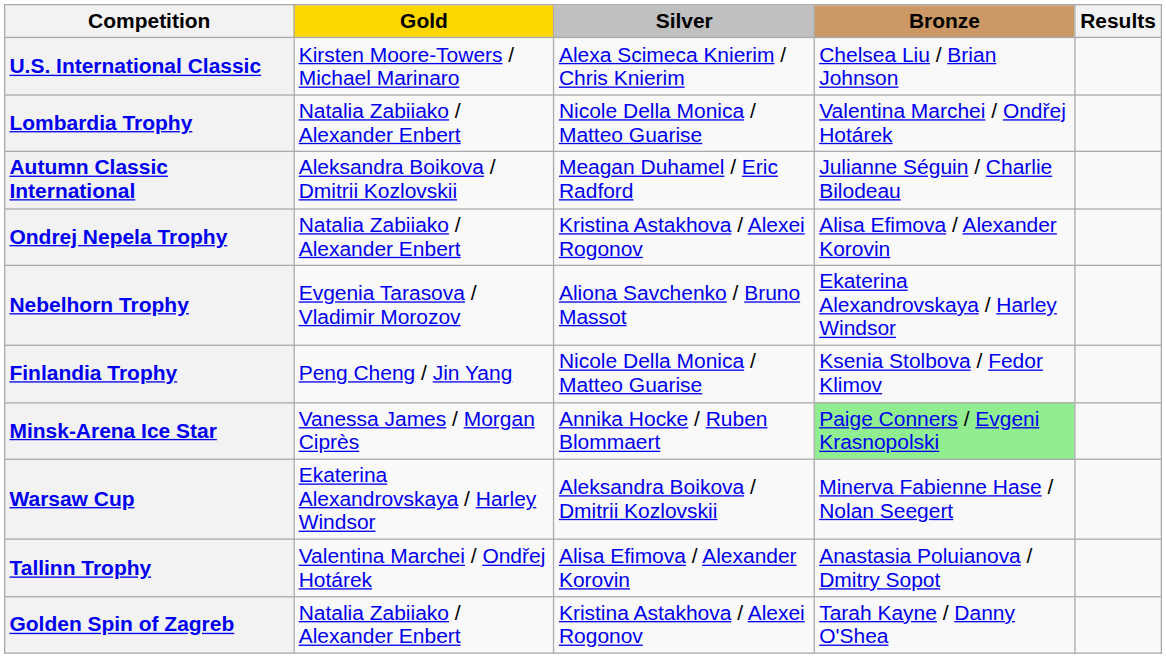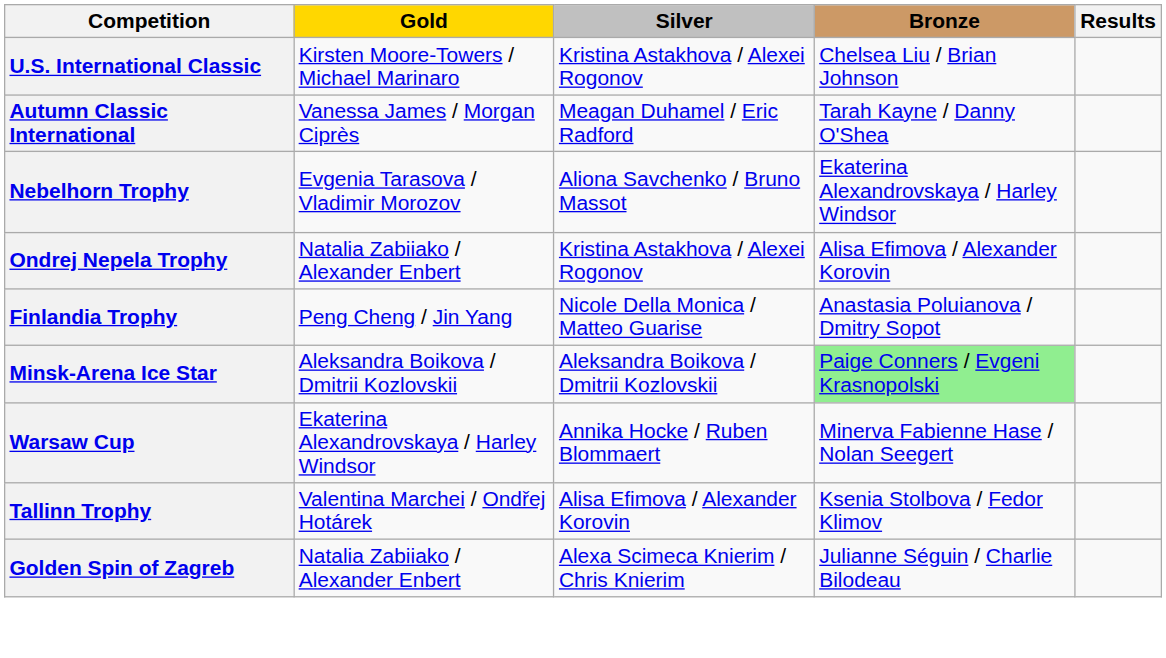(672, 66) Alexa Scimeca Knierim / Chris Knierim -> (682, 66) Kristina Astakhova / Alexei Rogonov
- row: (101, 122)
(397, 179) Aleksandra Boikova / Dmitrii Kozlovskii -> (417, 122) Vanessa James / Morgan Ciprès
(936, 179) Julianne Séguin / Charlie Bilodeau -> (917, 122) Tarah Kayne / Danny O'Shea
rows swapped: (118, 236) <-> (99, 305)
(931, 373) Ksenia Stolbova / Fedor Klimov -> (926, 317) Anastasia Poluianova / Dmitry Sopot
(417, 430) Vanessa James / Morgan Ciprès -> (397, 373) Aleksandra Boikova / Dmitrii Kozlovskii
(663, 430) Annika Hocke / Ruben Blommaert -> (657, 373) Aleksandra Boikova / Dmitrii Kozlovskii
(657, 499) Aleksandra Boikova / Dmitrii Kozlovskii -> (663, 442) Annika Hocke / Ruben Blommaert
(926, 567) Anastasia Poluianova / Dmitry Sopot -> (931, 511) Ksenia Stolbova / Fedor Klimov
(682, 624) Kristina Astakhova / Alexei Rogonov -> (672, 567) Alexa Scimeca Knierim / Chris Knierim
(917, 624) Tarah Kayne / Danny O'Shea -> (936, 567) Julianne Séguin / Charlie Bilodeau
